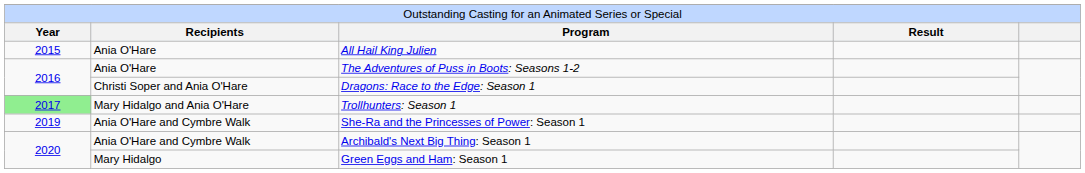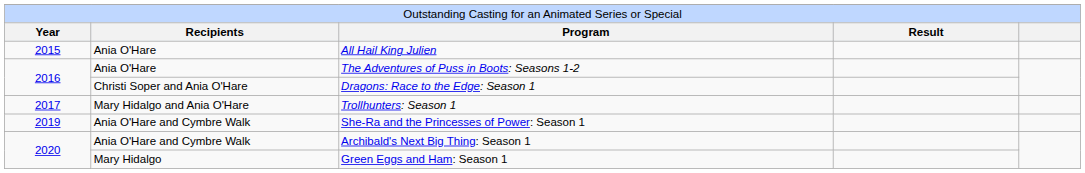(48, 105) lightgreen background -> (48, 105) no background
